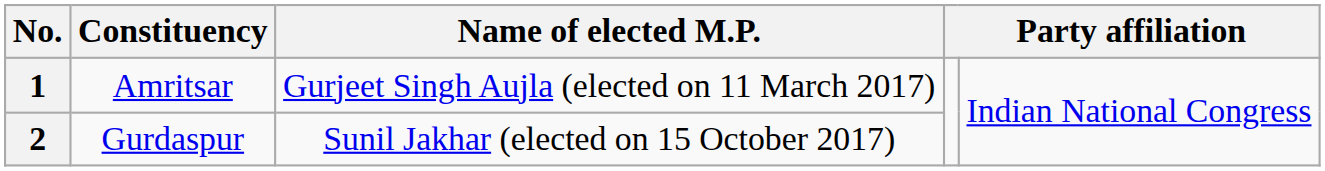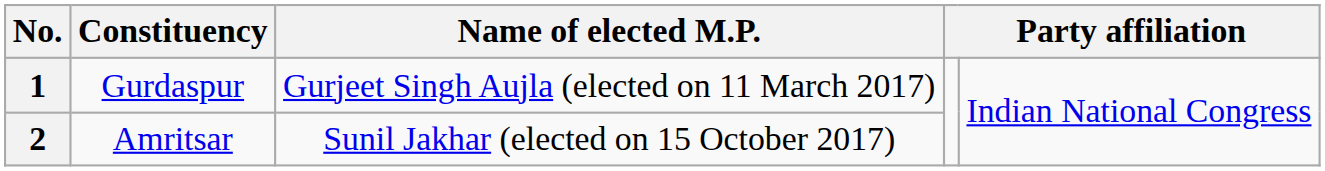(173, 84) Amritsar -> (173, 84) Gurdaspur
(173, 138) Gurdaspur -> (173, 138) Amritsar
